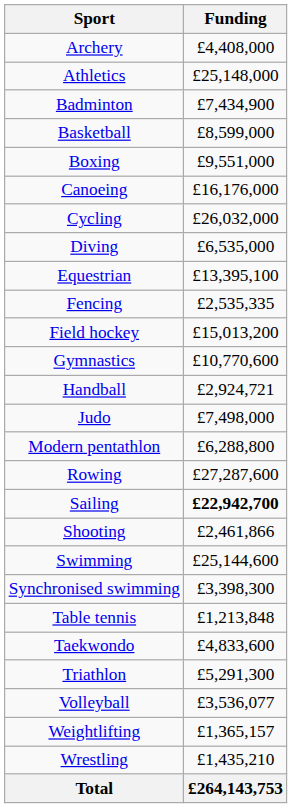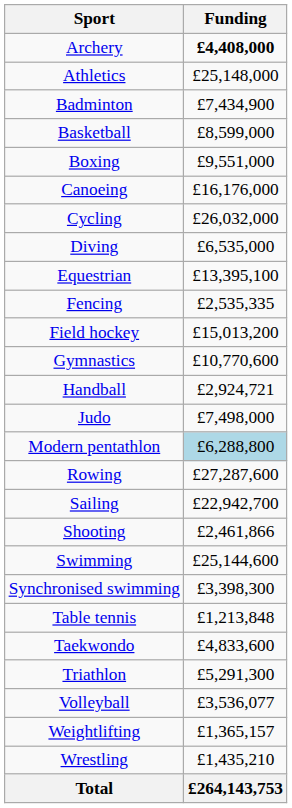(235, 47) normal -> (235, 47) bold
(235, 446) no background -> (235, 446) lightblue background
(235, 503) bold -> (235, 503) normal
